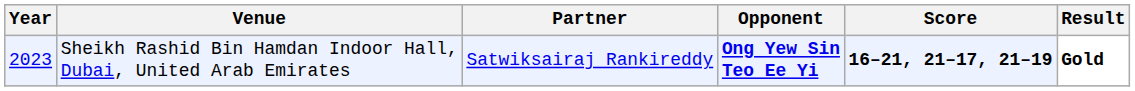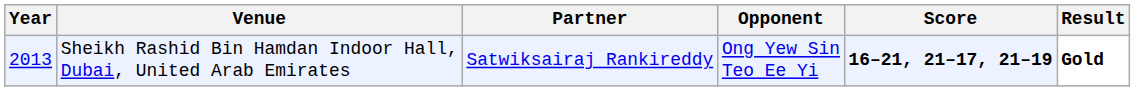(31, 60) 2023 -> (31, 60) 2013
(781, 60) bold -> (781, 60) normal
